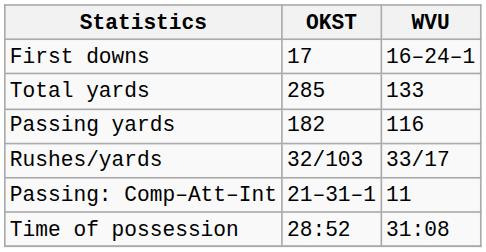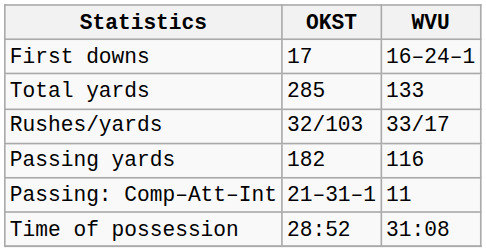rows swapped: (86, 160) <-> (93, 126)
